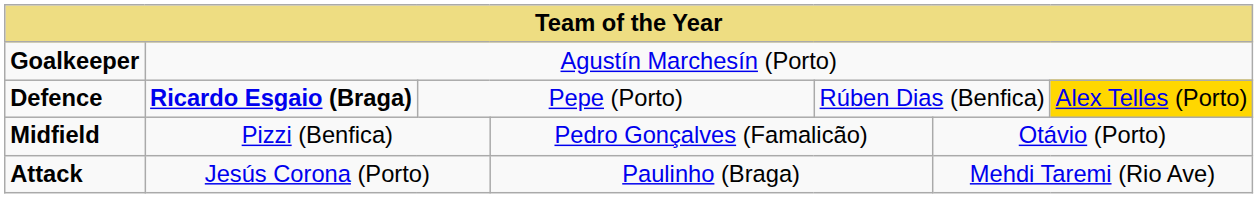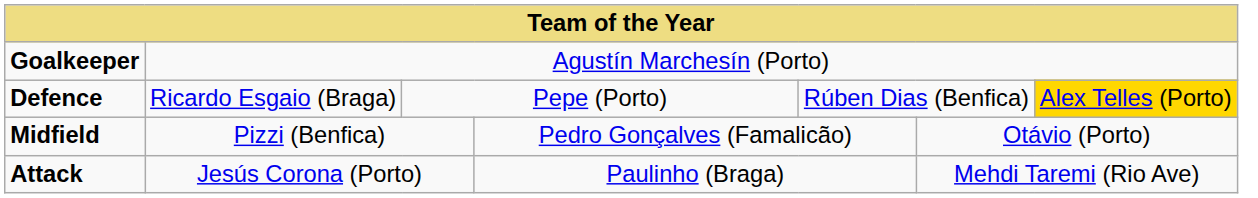(281, 98) bold -> (273, 98) normal
